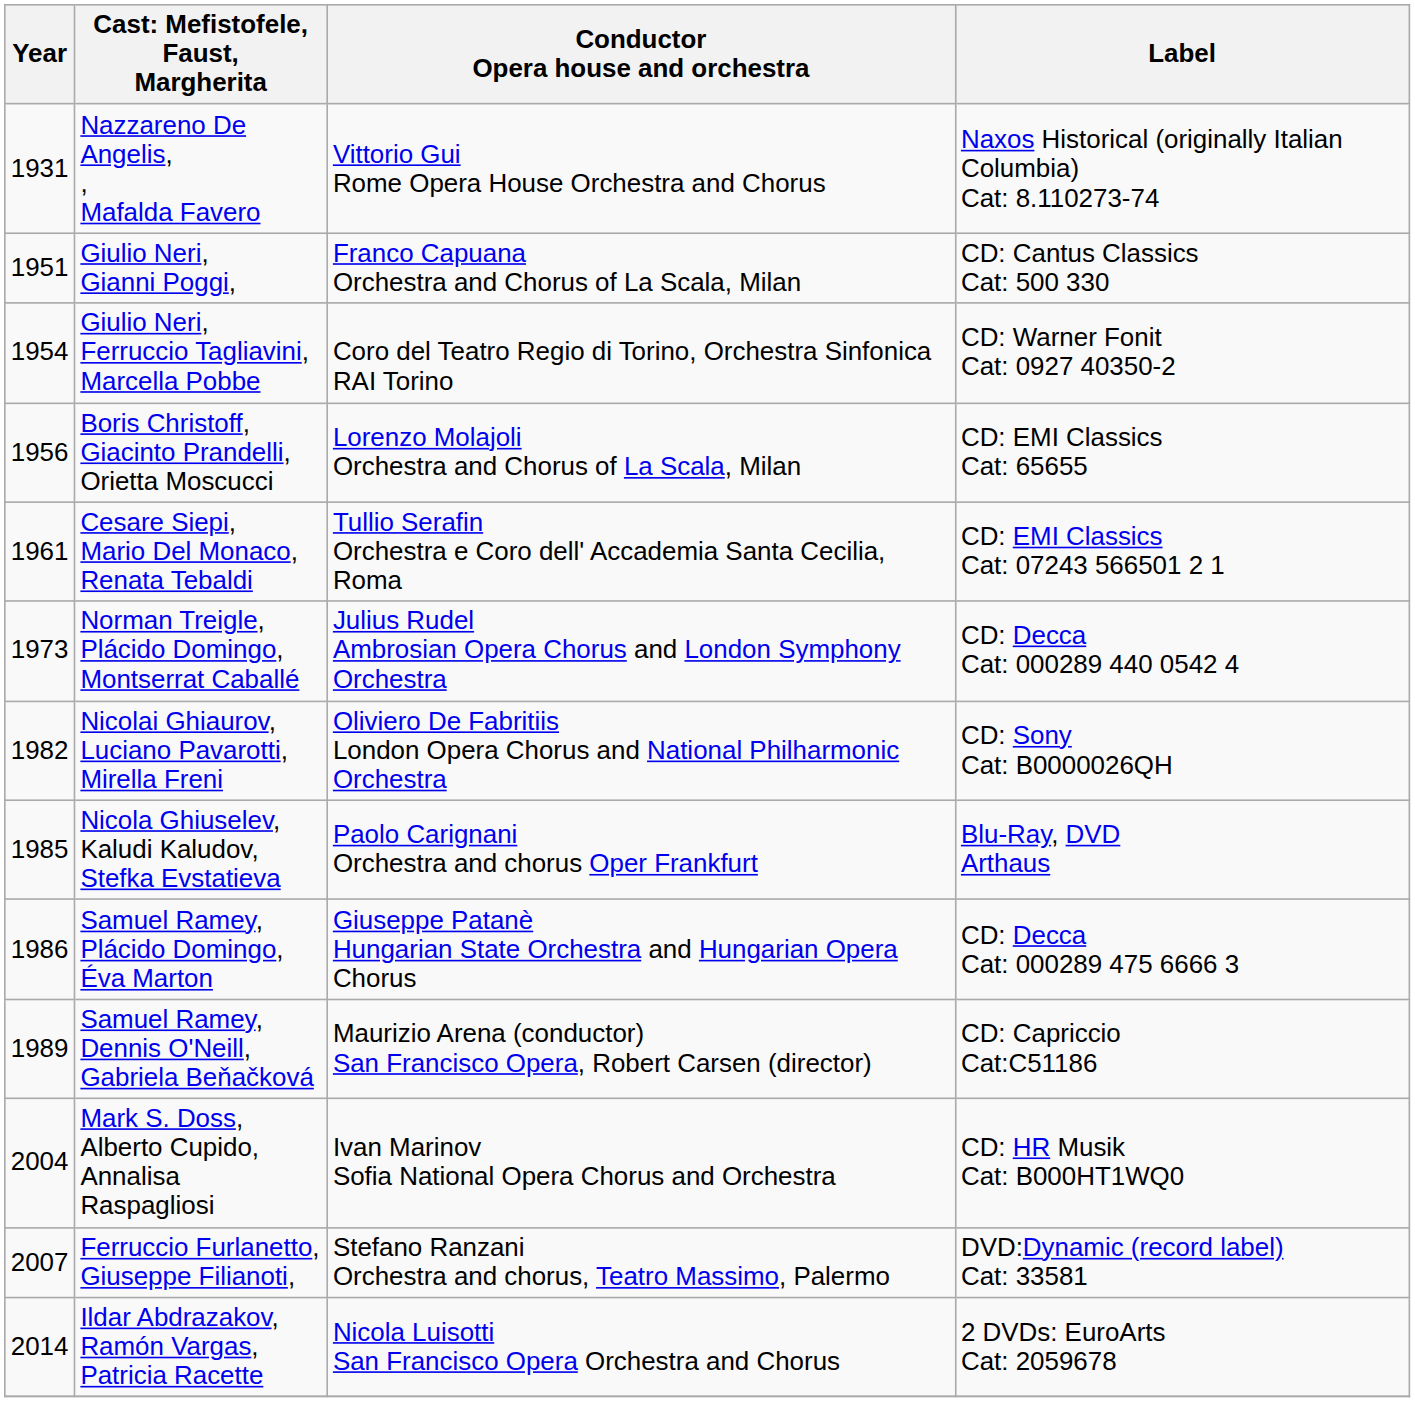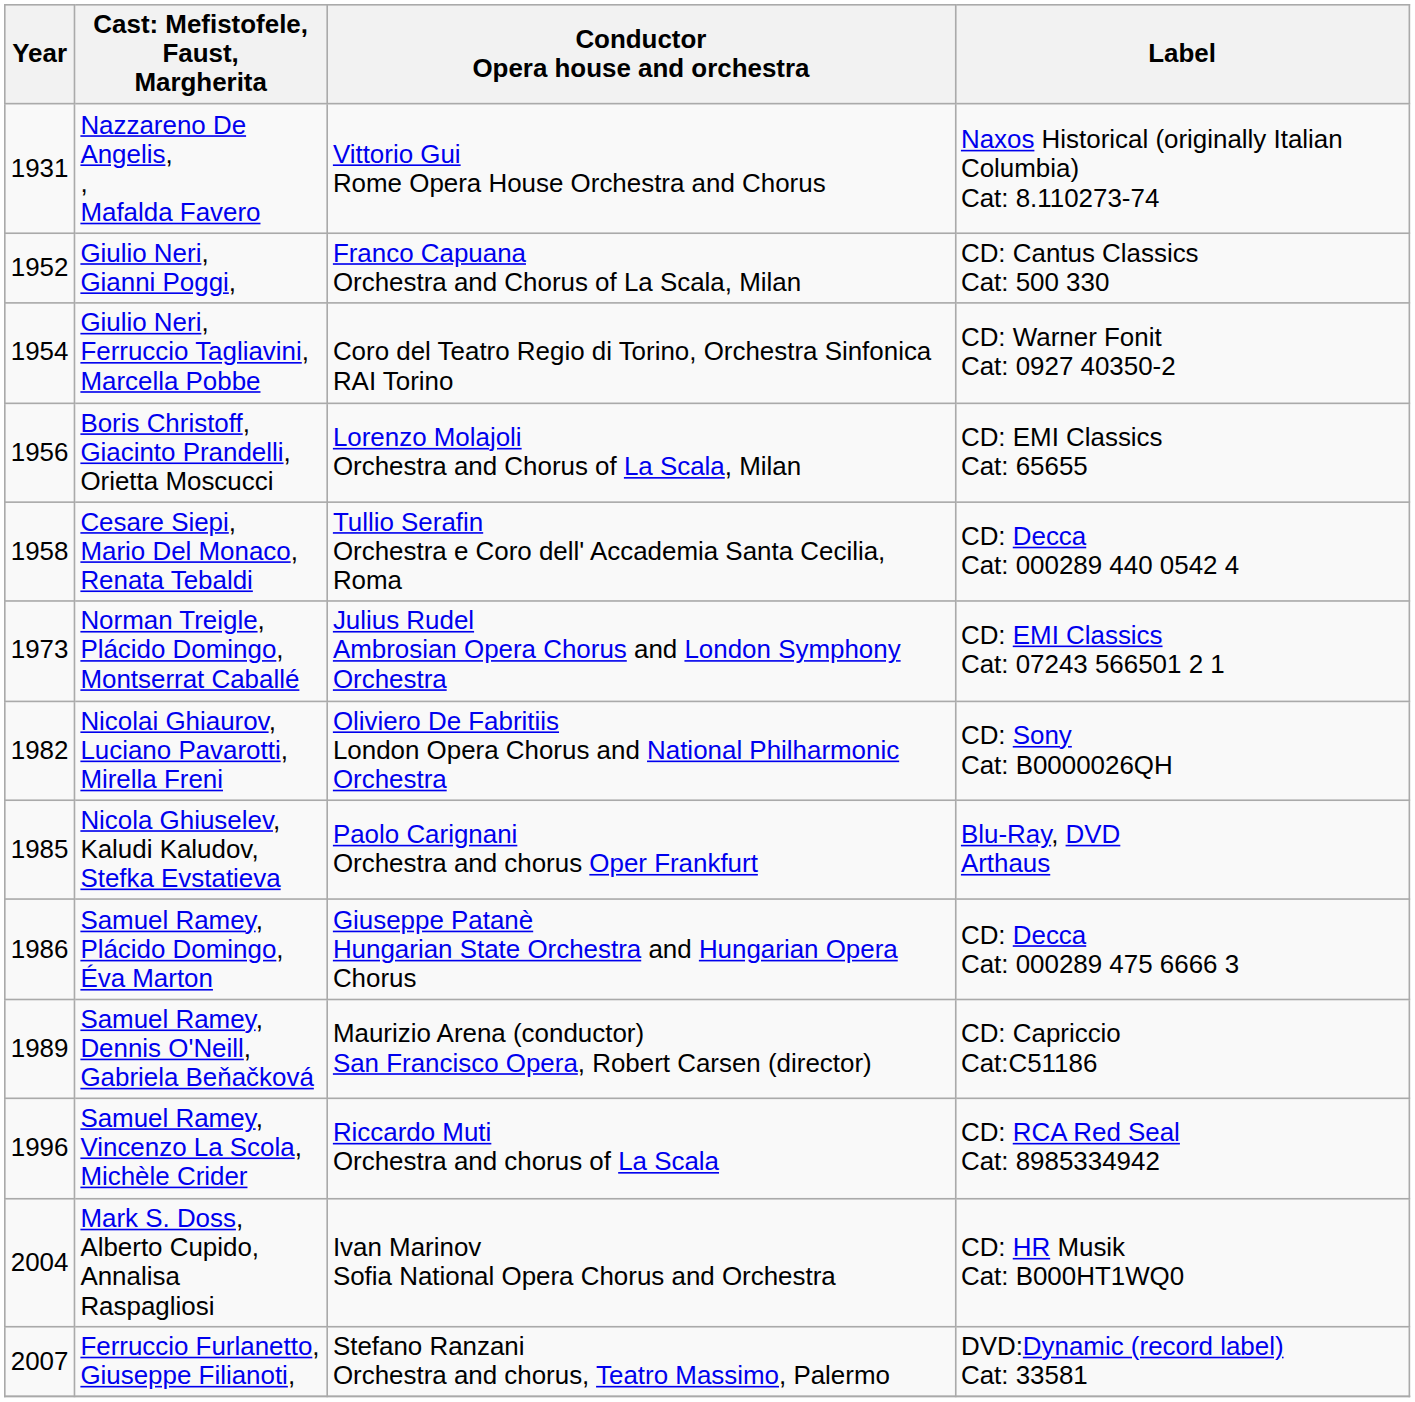(40, 267) 1951 -> (40, 267) 1952
(40, 551) 1961 -> (40, 551) 1958
(1093, 551) CD: EMI Classics Cat: 07243 566501 2 1 -> (1100, 551) CD: Decca Cat: 000289 440 0542 4
(1100, 650) CD: Decca Cat: 000289 440 0542 4 -> (1093, 650) CD: EMI Classics Cat: 07243 566501 2 1
+ row: (191, 1147)
- row: (180, 1346)
